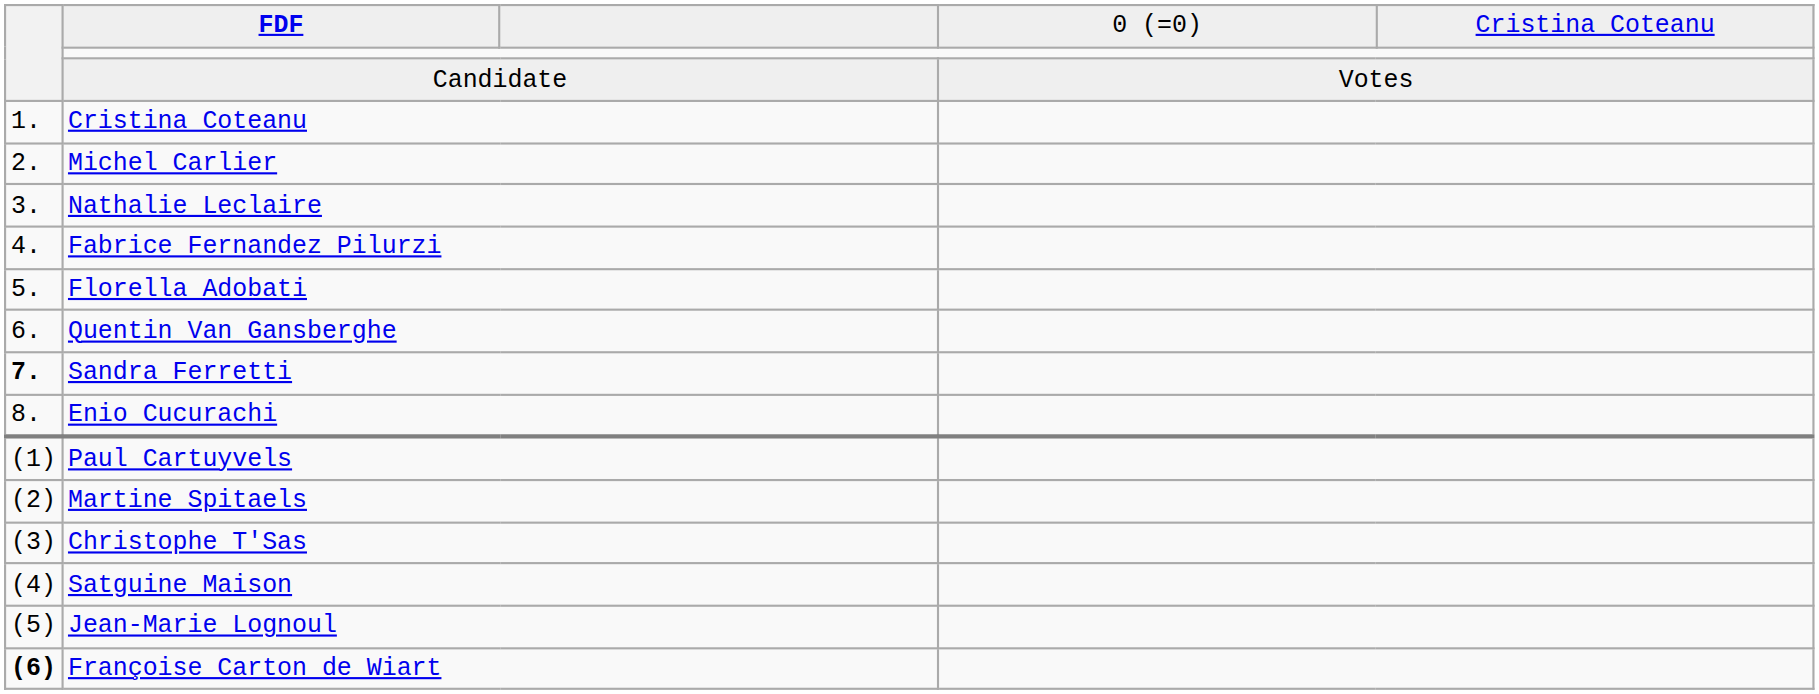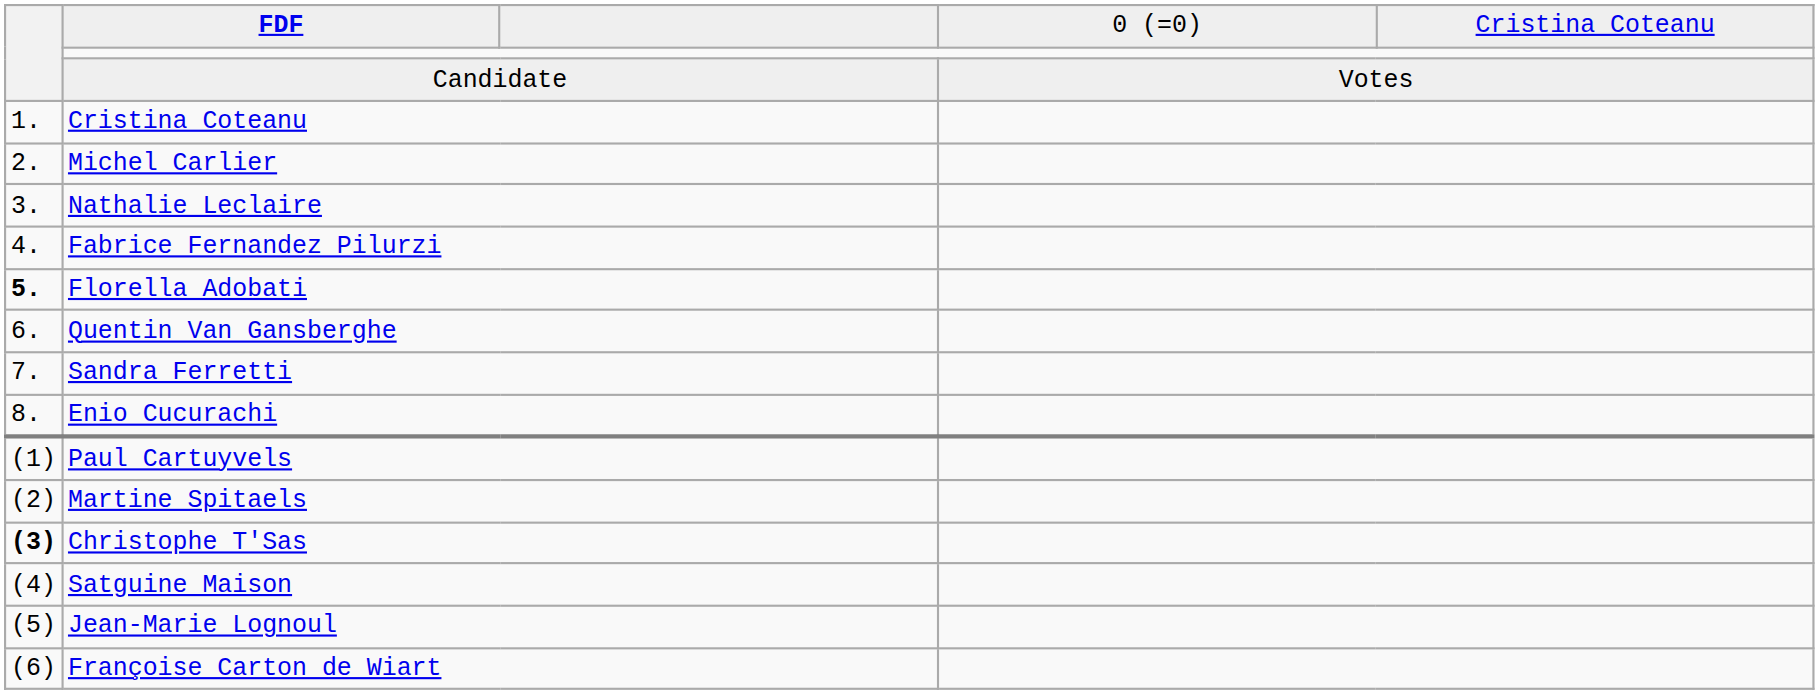(26, 289) normal -> (26, 289) bold
(26, 373) bold -> (26, 373) normal
(34, 542) normal -> (34, 542) bold
(34, 668) bold -> (34, 668) normal
